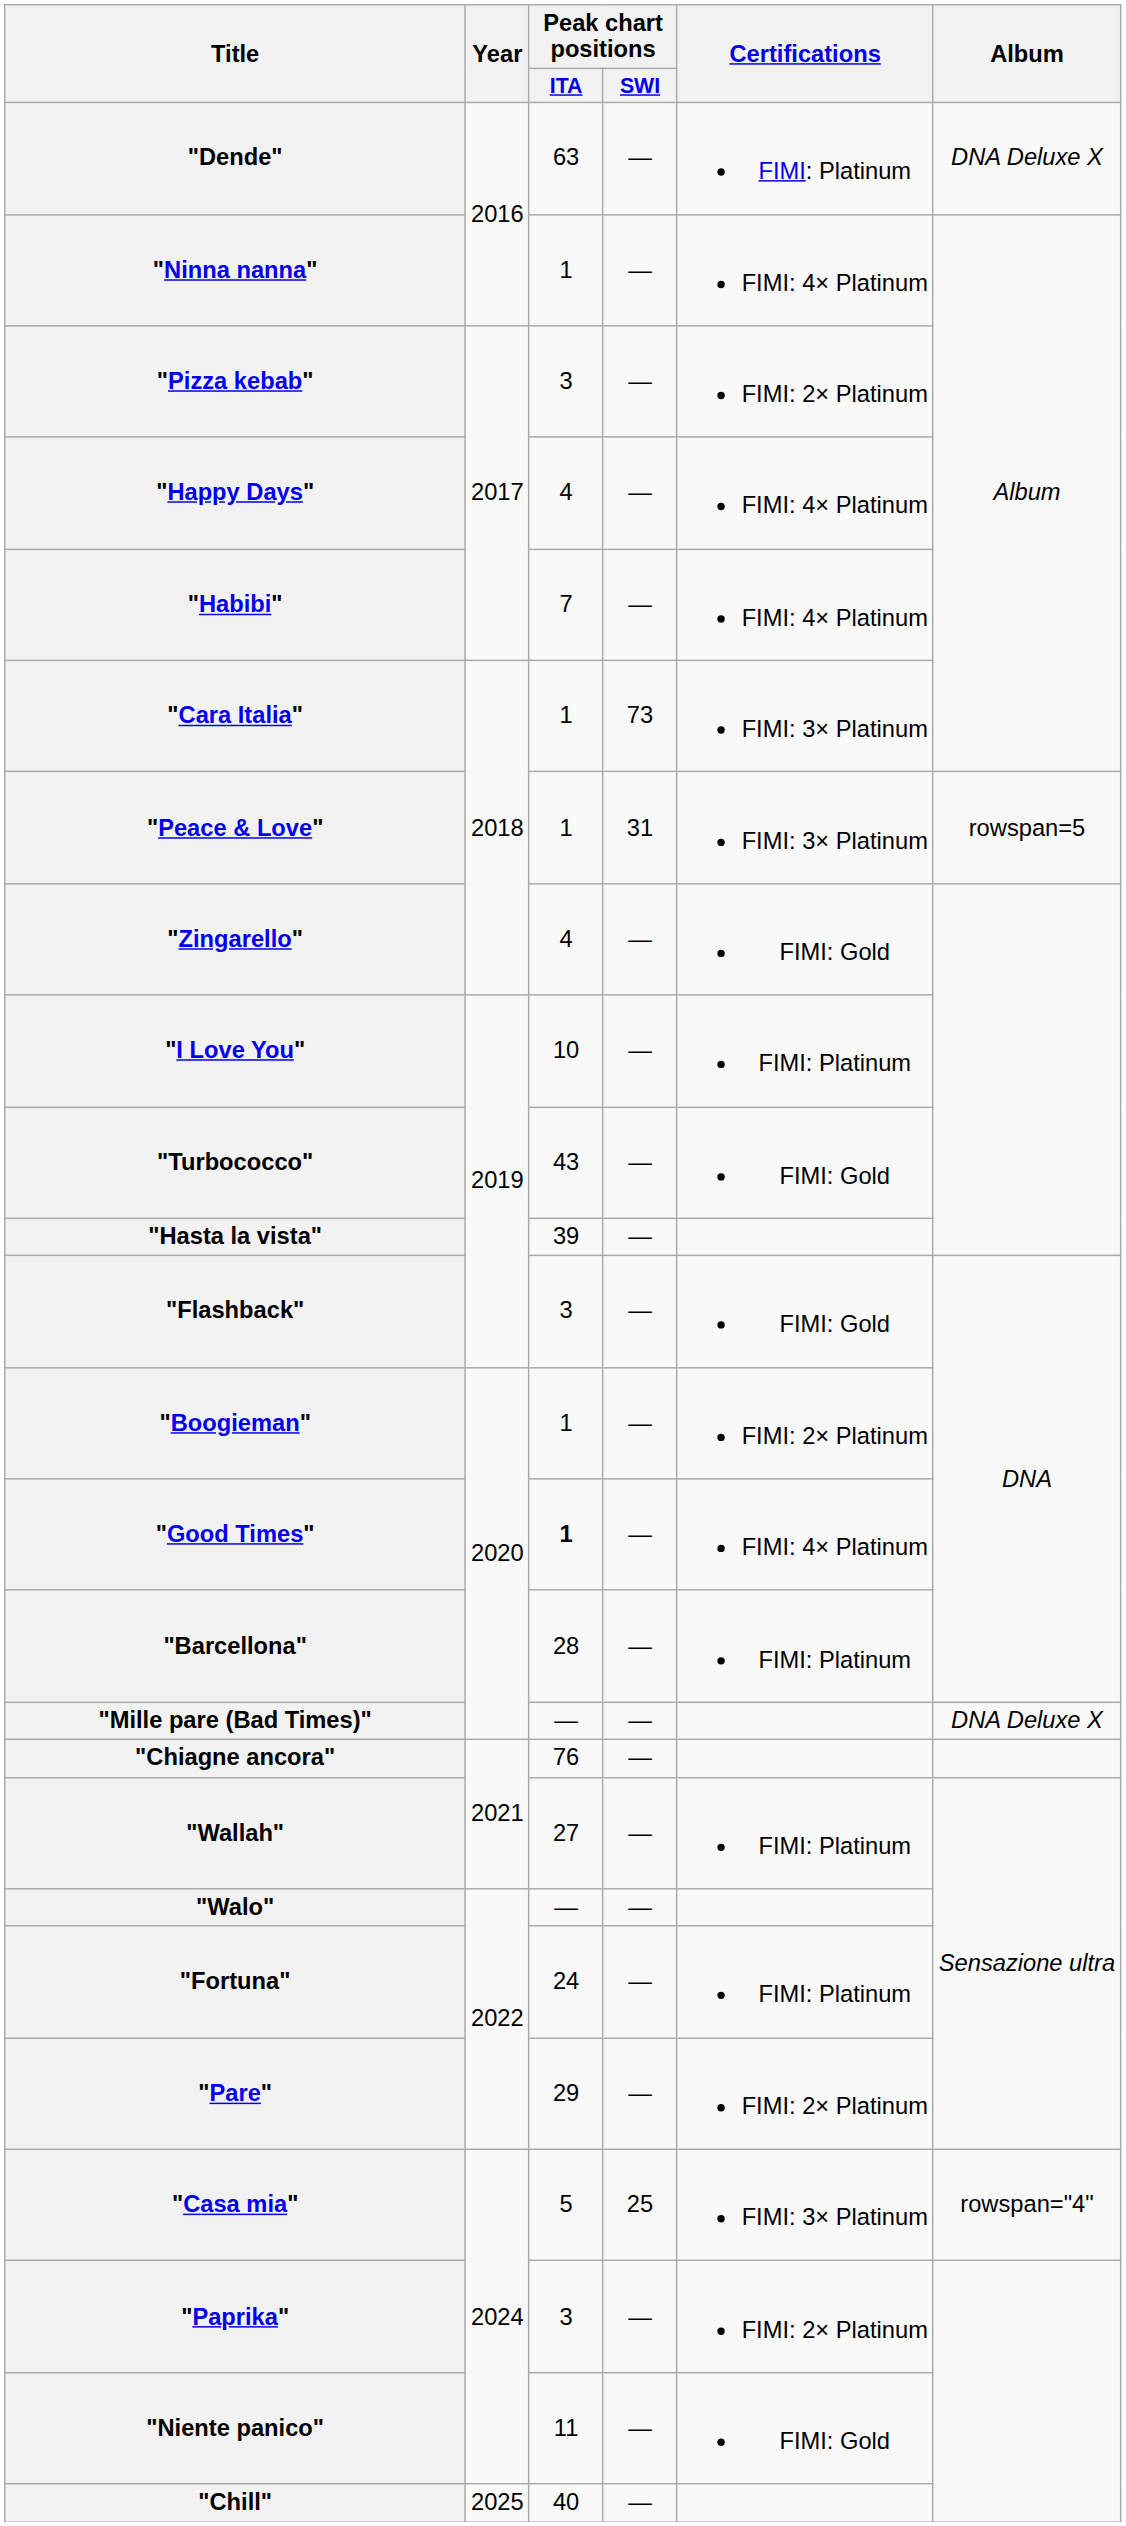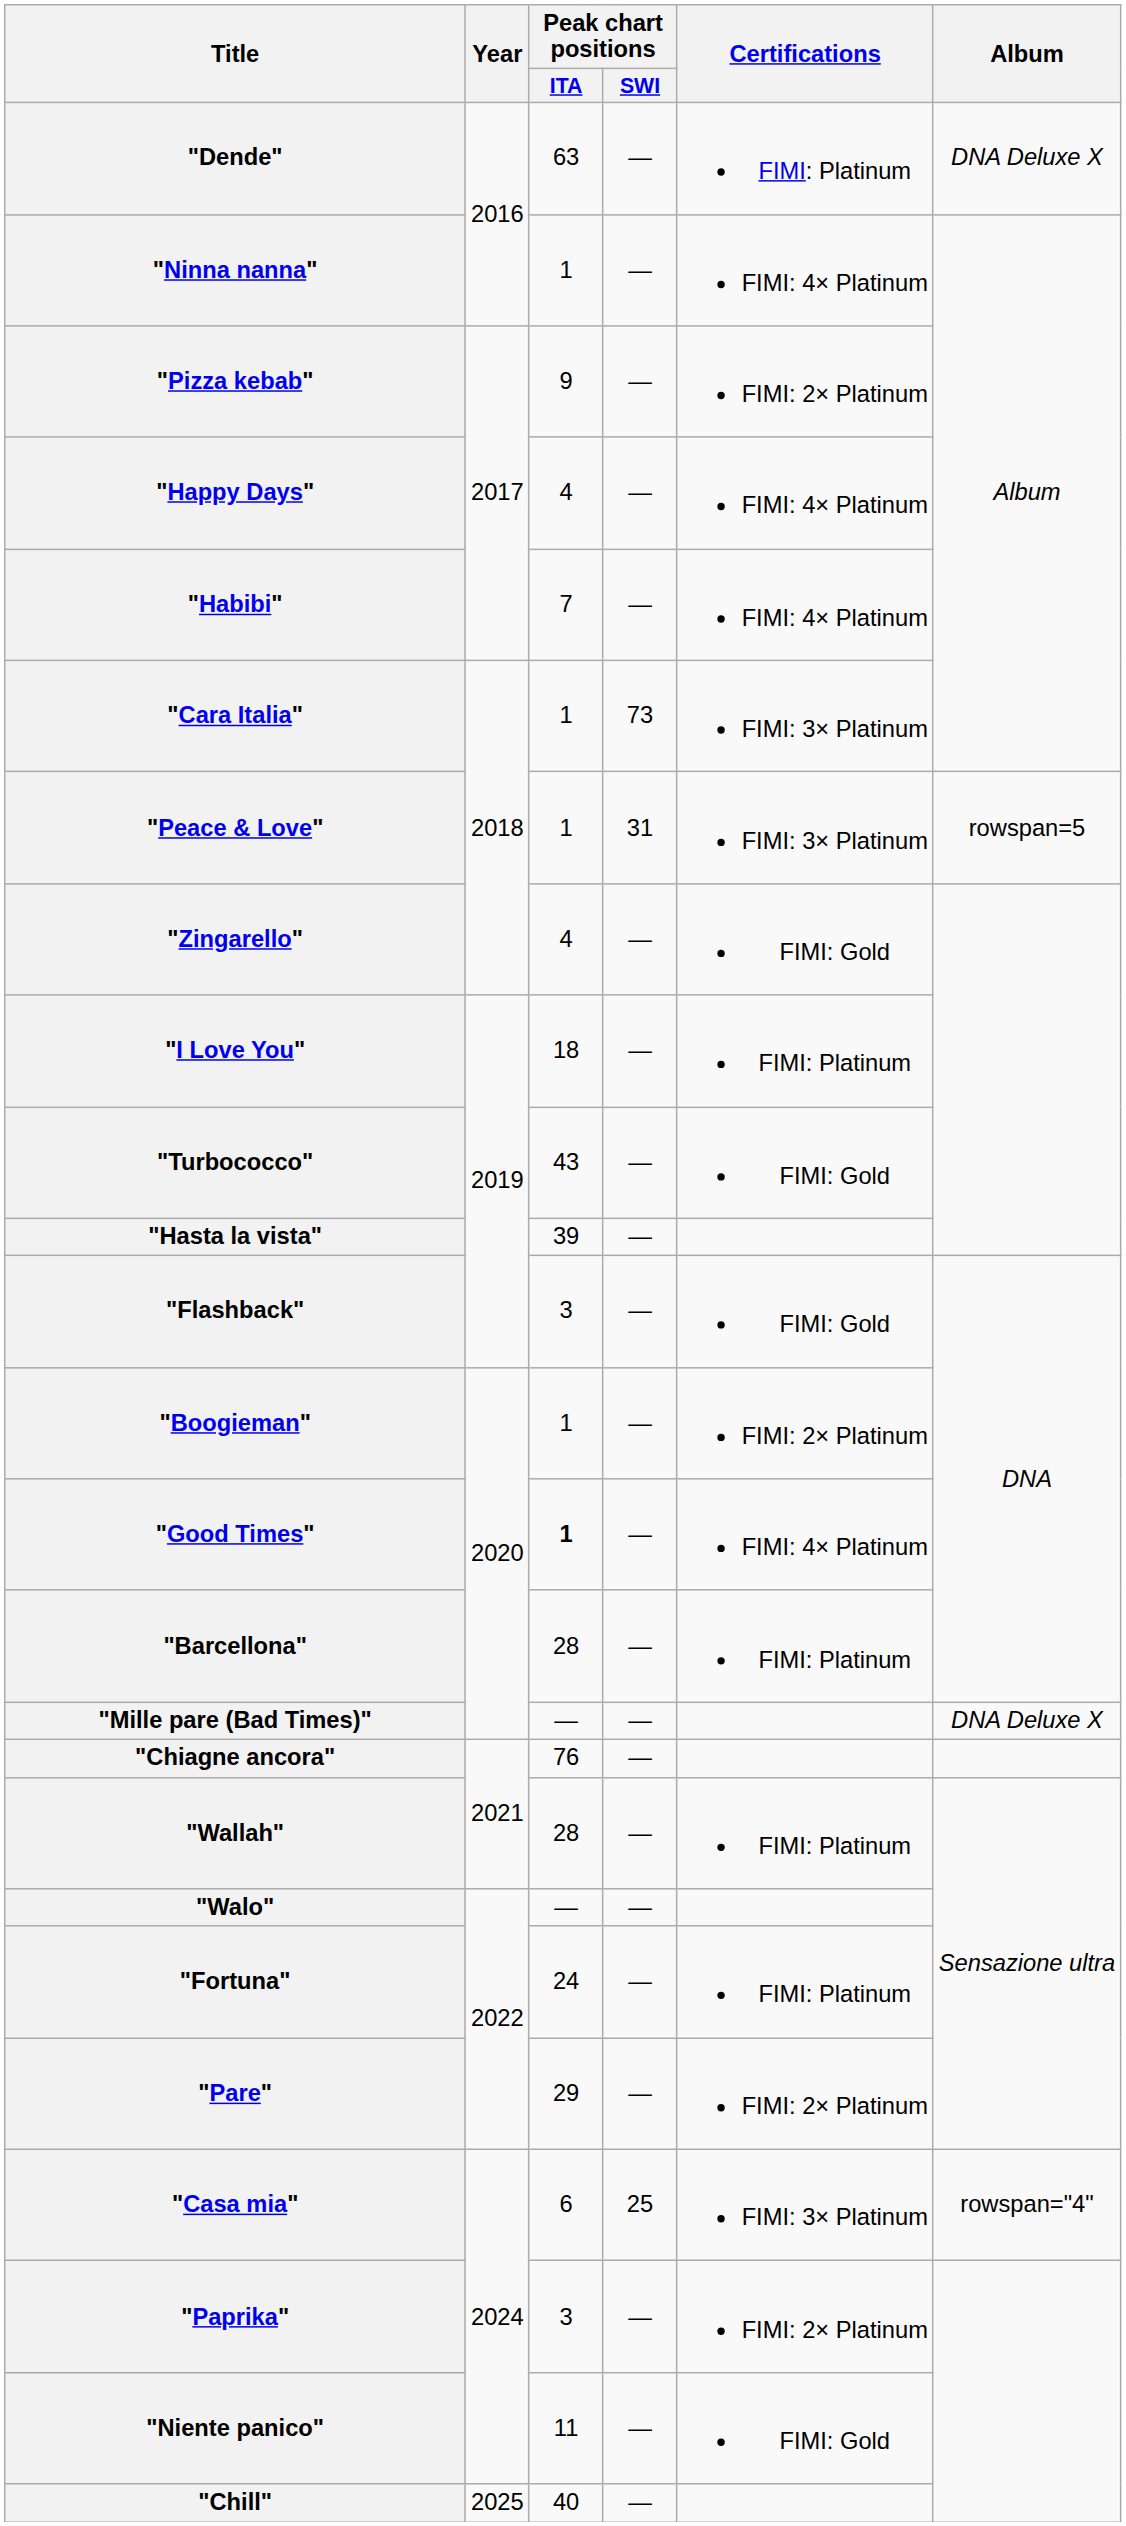(566, 381) 3 -> (566, 381) 9
(566, 1050) 10 -> (566, 1050) 18
(566, 1832) 27 -> (566, 1832) 28
(566, 2204) 5 -> (566, 2204) 6
